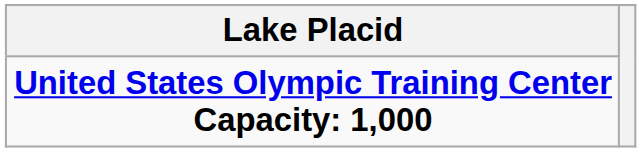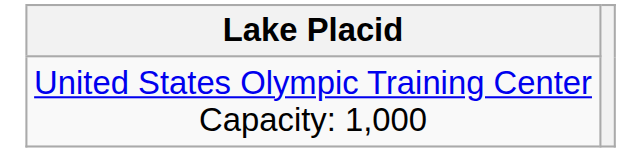(313, 100) bold -> (313, 100) normal
